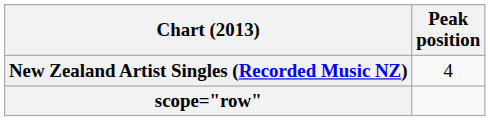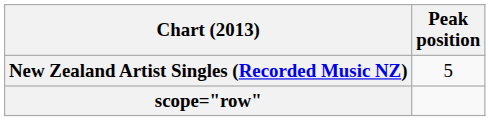(448, 70) 4 -> (448, 70) 5
